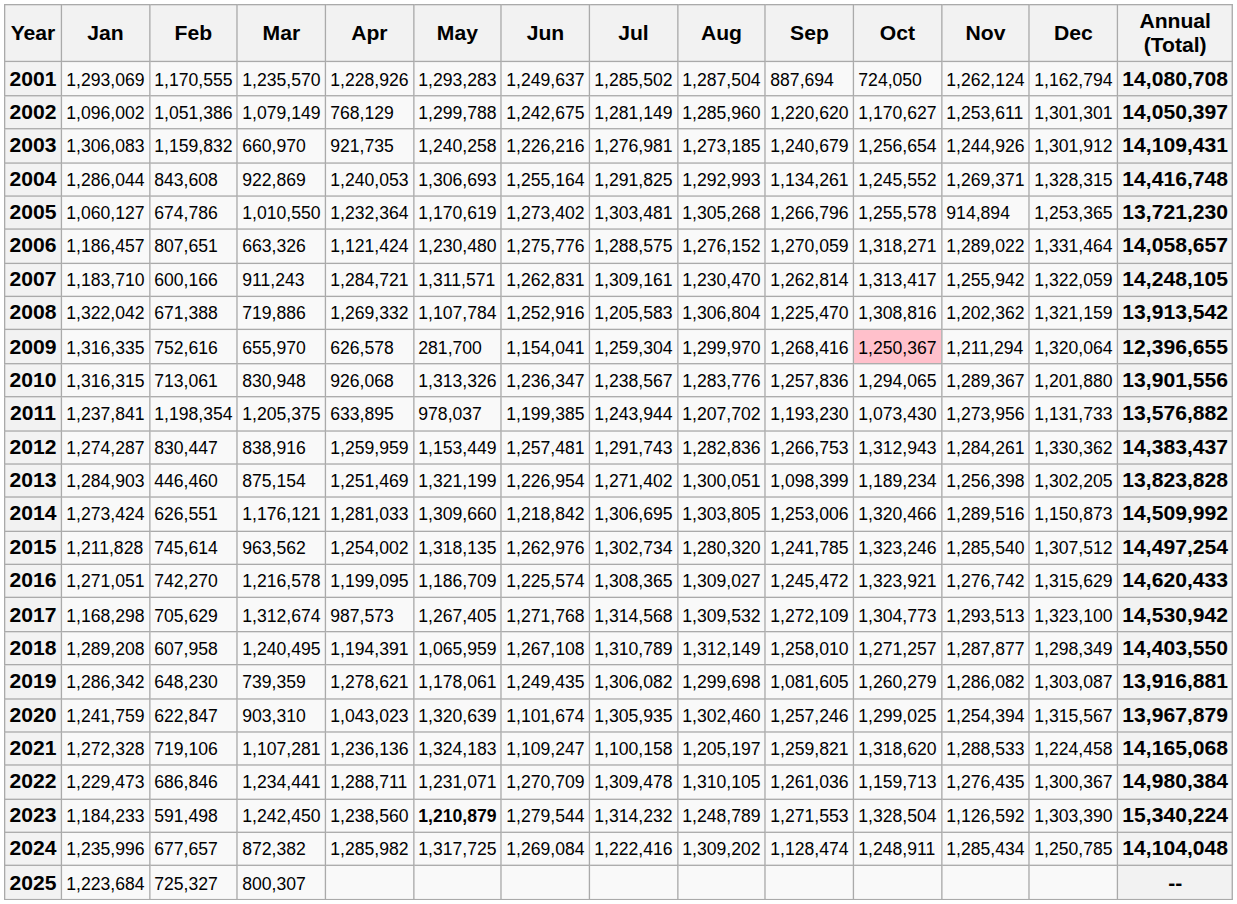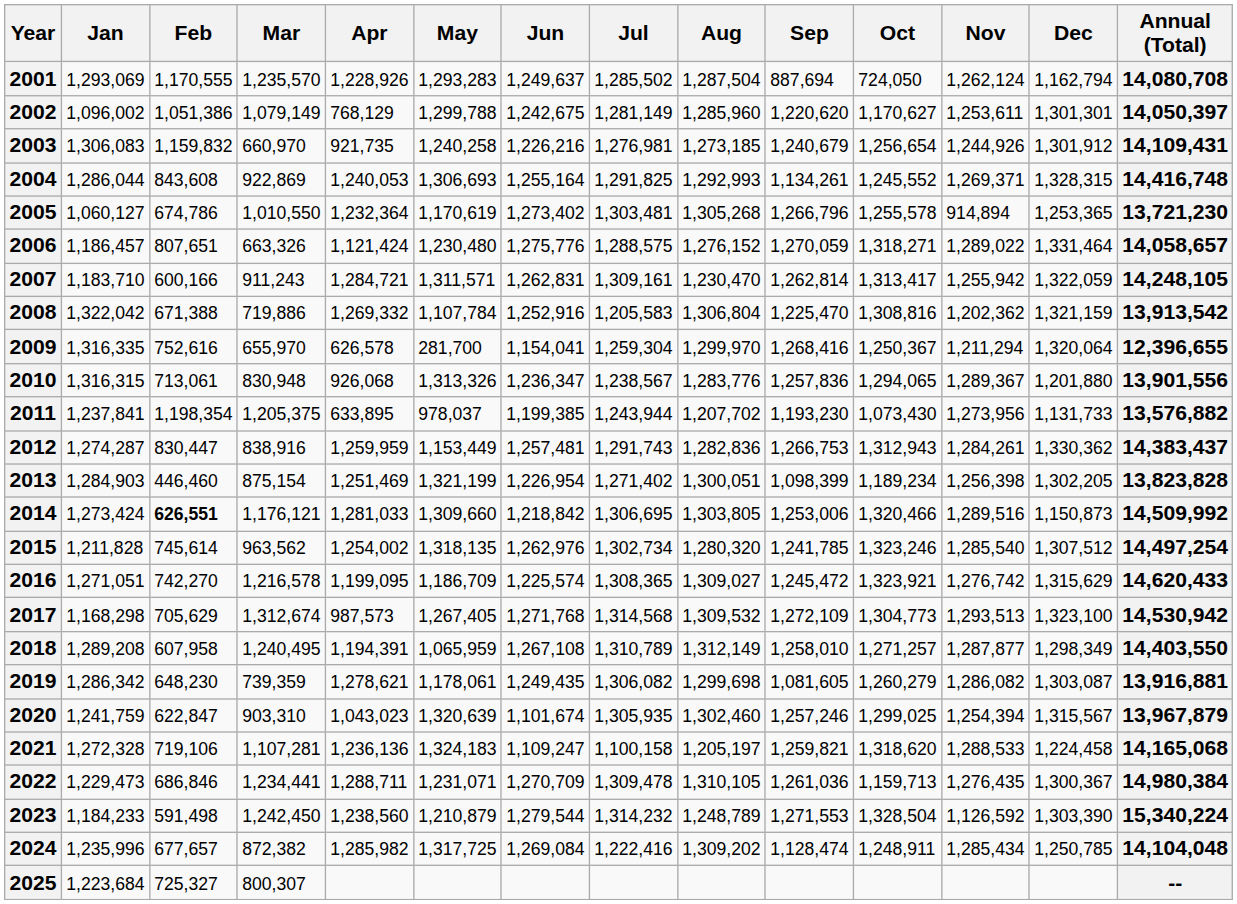(897, 347) pink background -> (897, 347) no background
(186, 515) normal -> (186, 513) bold
(457, 815) bold -> (457, 816) normal
